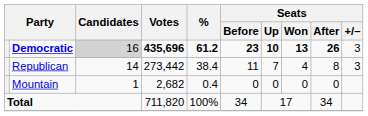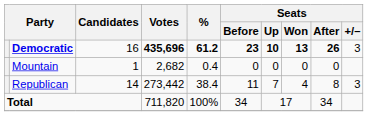(132, 48) lightgrey background -> (132, 48) no background
rows swapped: (40, 66) <-> (35, 84)
